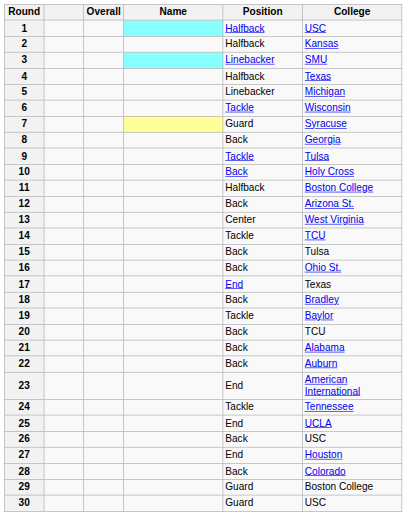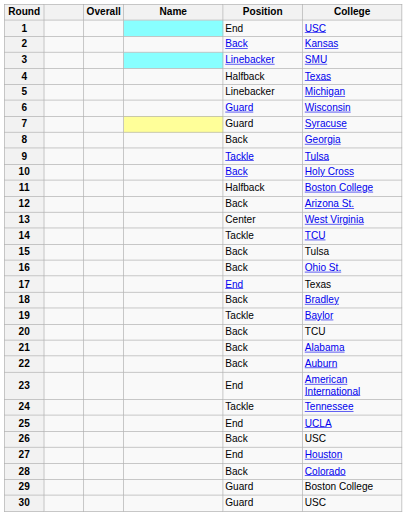(245, 28) Halfback -> (234, 28) End
(245, 44) Halfback -> (236, 44) Back
(240, 108) Tackle -> (239, 108) Guard
